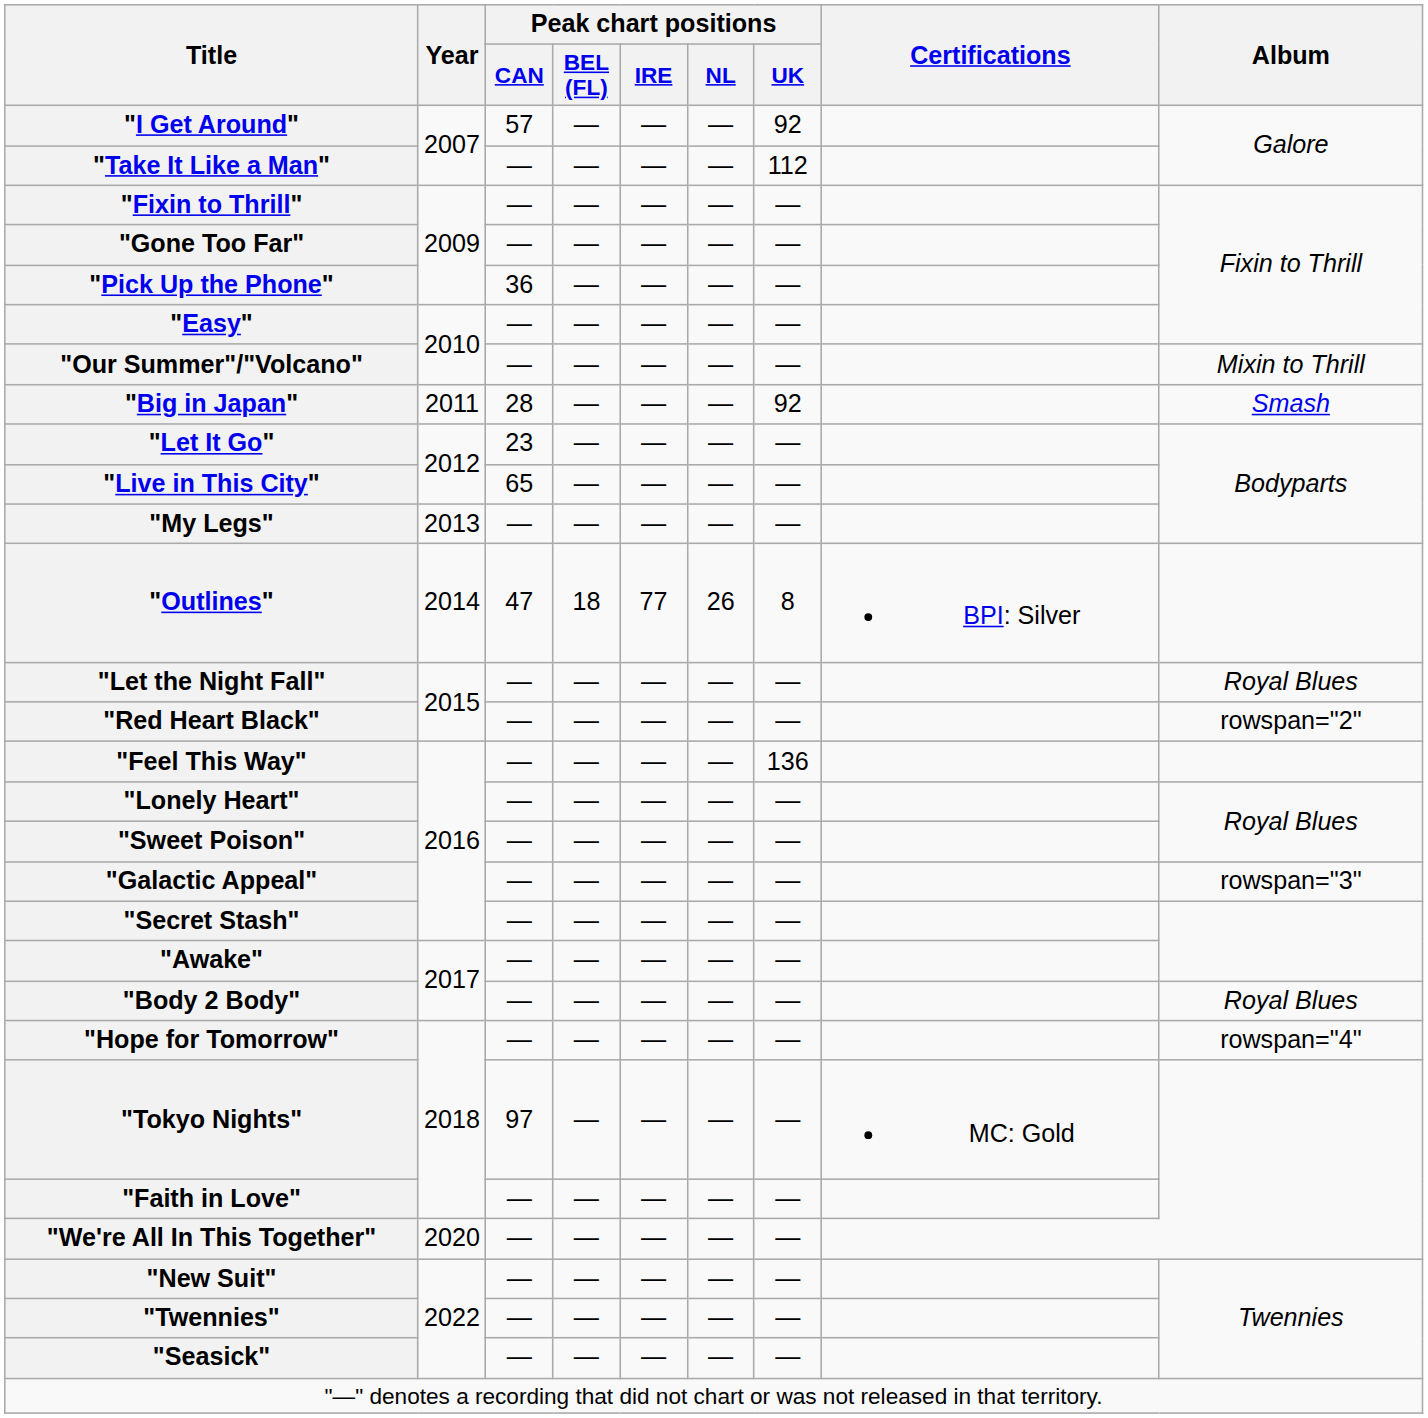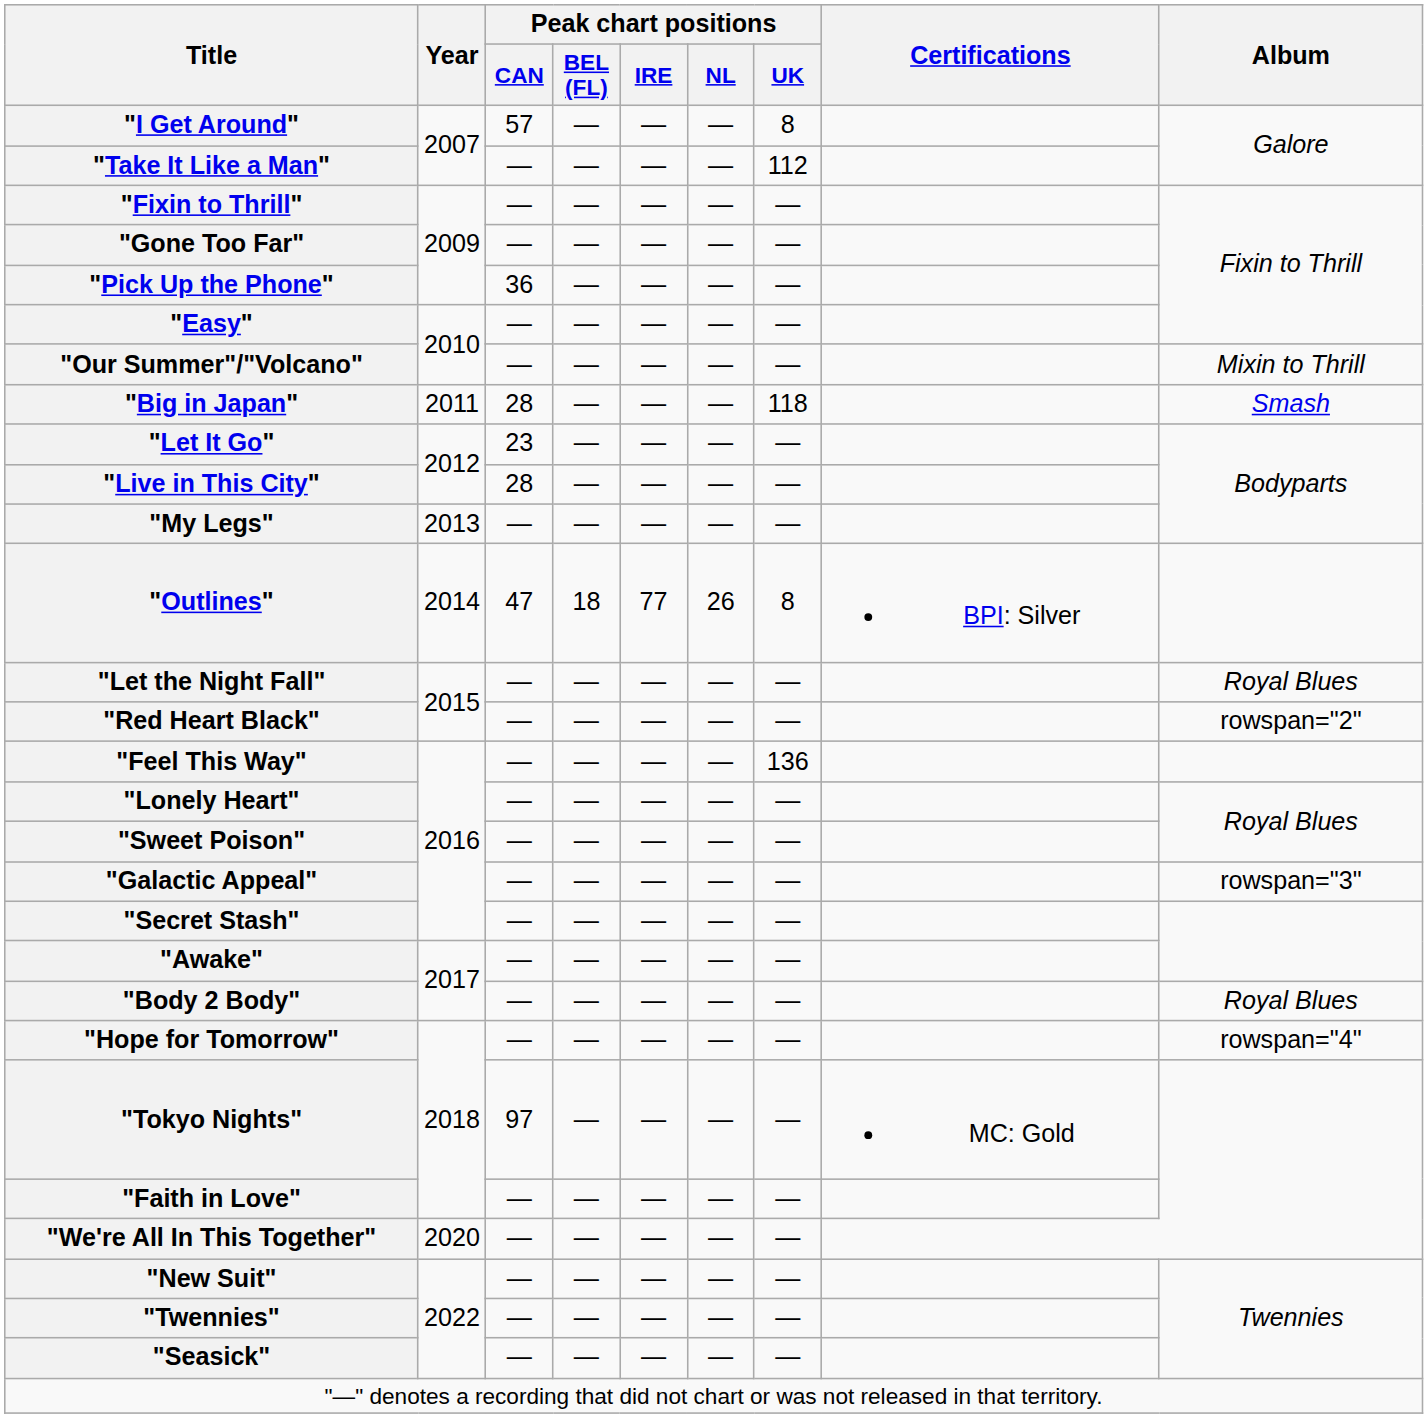(788, 125) 92 -> (788, 125) 8
(788, 403) 92 -> (788, 403) 118
(519, 483) 65 -> (519, 483) 28
